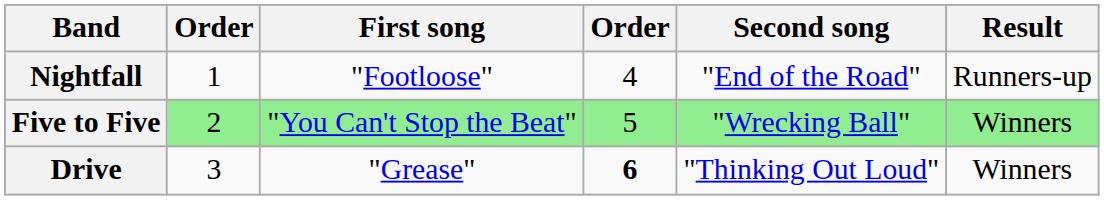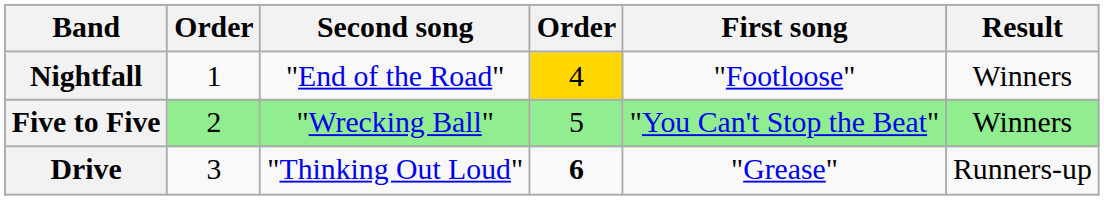columns swapped: (422, 28) <-> (811, 28)
(630, 75) no background -> (576, 75) gold background
(1022, 75) Runners-up -> (1022, 75) Winners
(1022, 169) Winners -> (1022, 169) Runners-up
